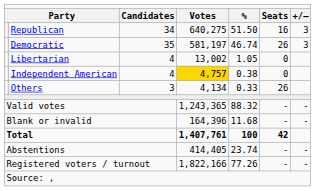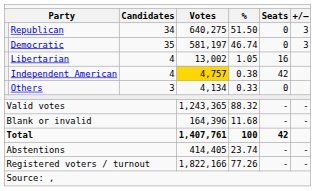(283, 30) 16 -> (286, 30) 0
(283, 45) 26 -> (286, 45) 0
(286, 59) 0 -> (283, 59) 16
(286, 73) 0 -> (283, 73) 42
(283, 88) 26 -> (286, 88) 0
